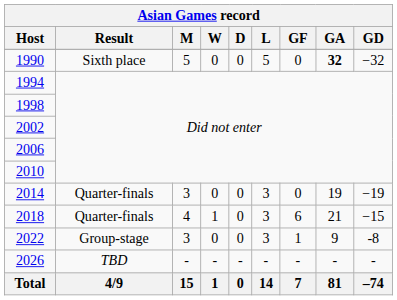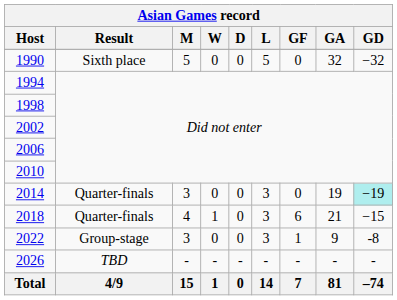(335, 60) bold -> (335, 60) normal
(373, 194) no background -> (373, 194) paleturquoise background
